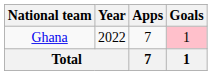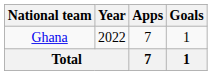(187, 37) pink background -> (187, 37) no background
